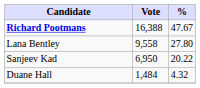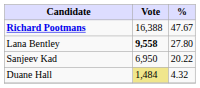(146, 43) normal -> (146, 43) bold
(146, 75) no background -> (146, 75) khaki background
